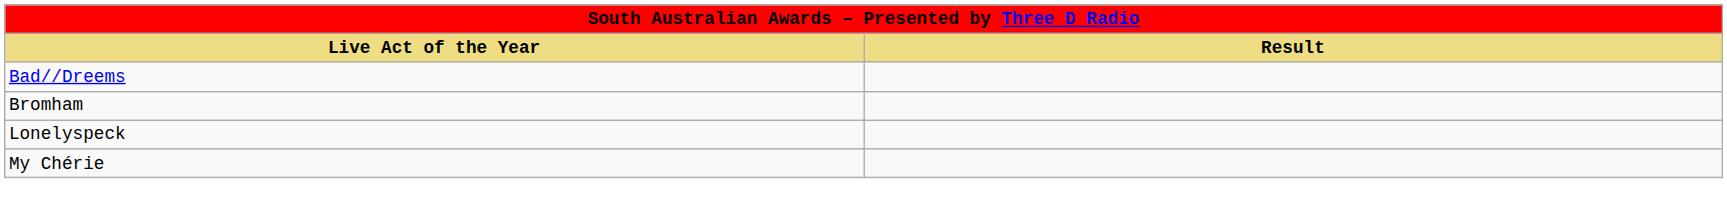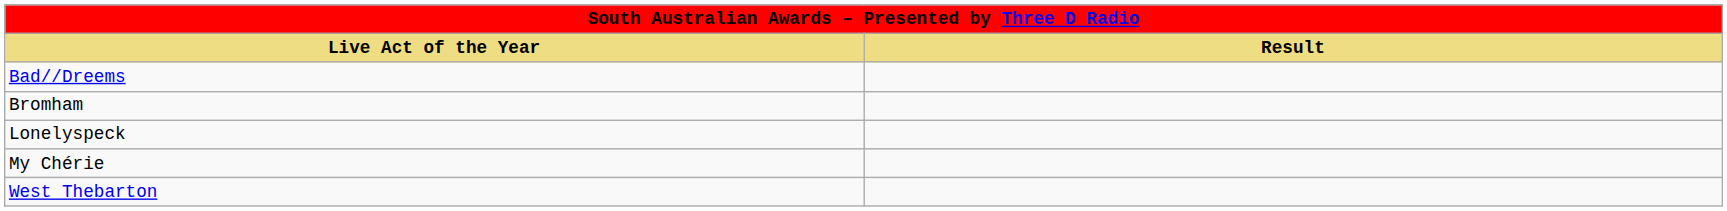+ row: (83, 192)
